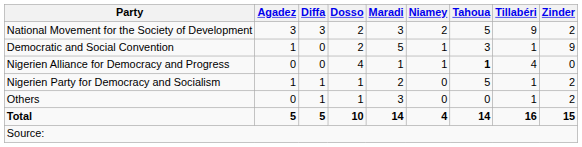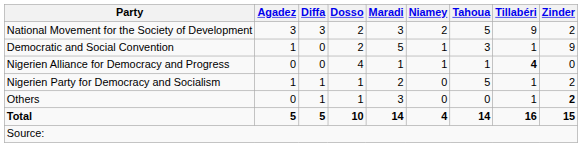(487, 64) bold -> (487, 64) normal
(534, 64) normal -> (534, 64) bold
(572, 99) normal -> (572, 99) bold
